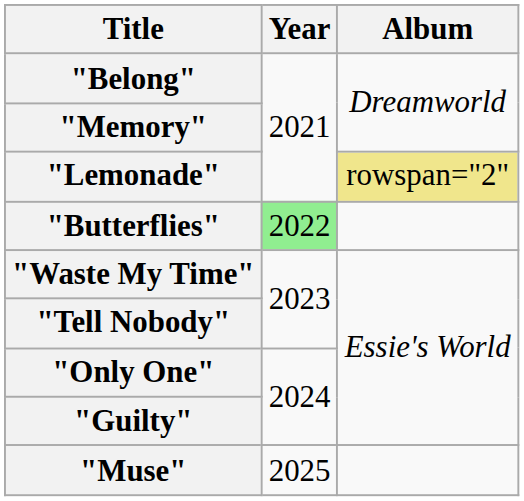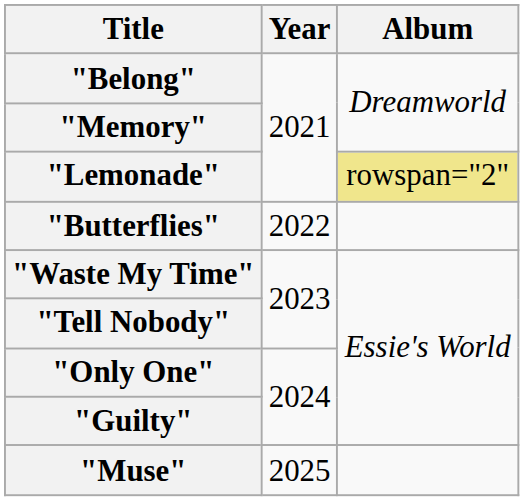(300, 224) lightgreen background -> (300, 224) no background
